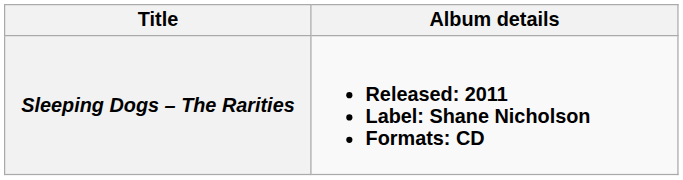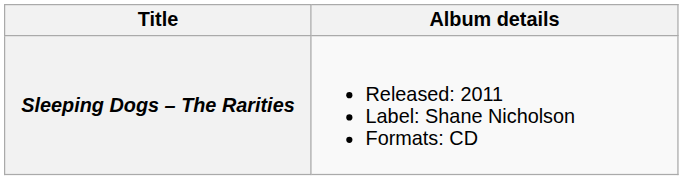(494, 116) bold -> (494, 116) normal
